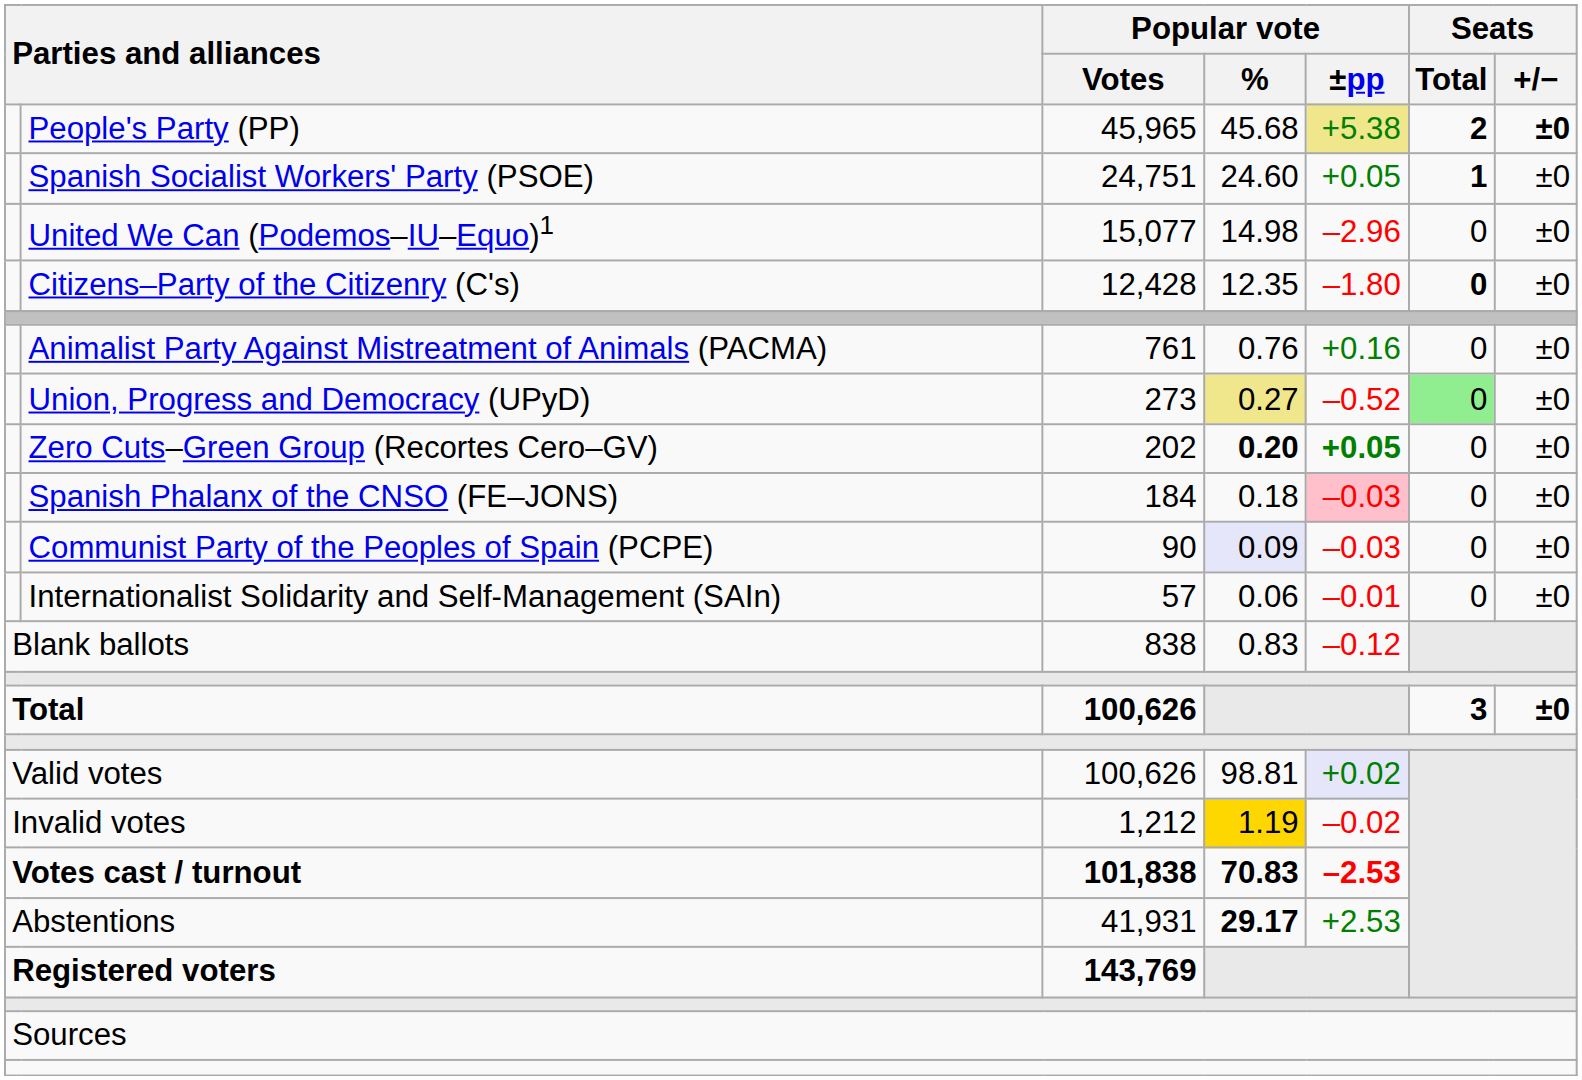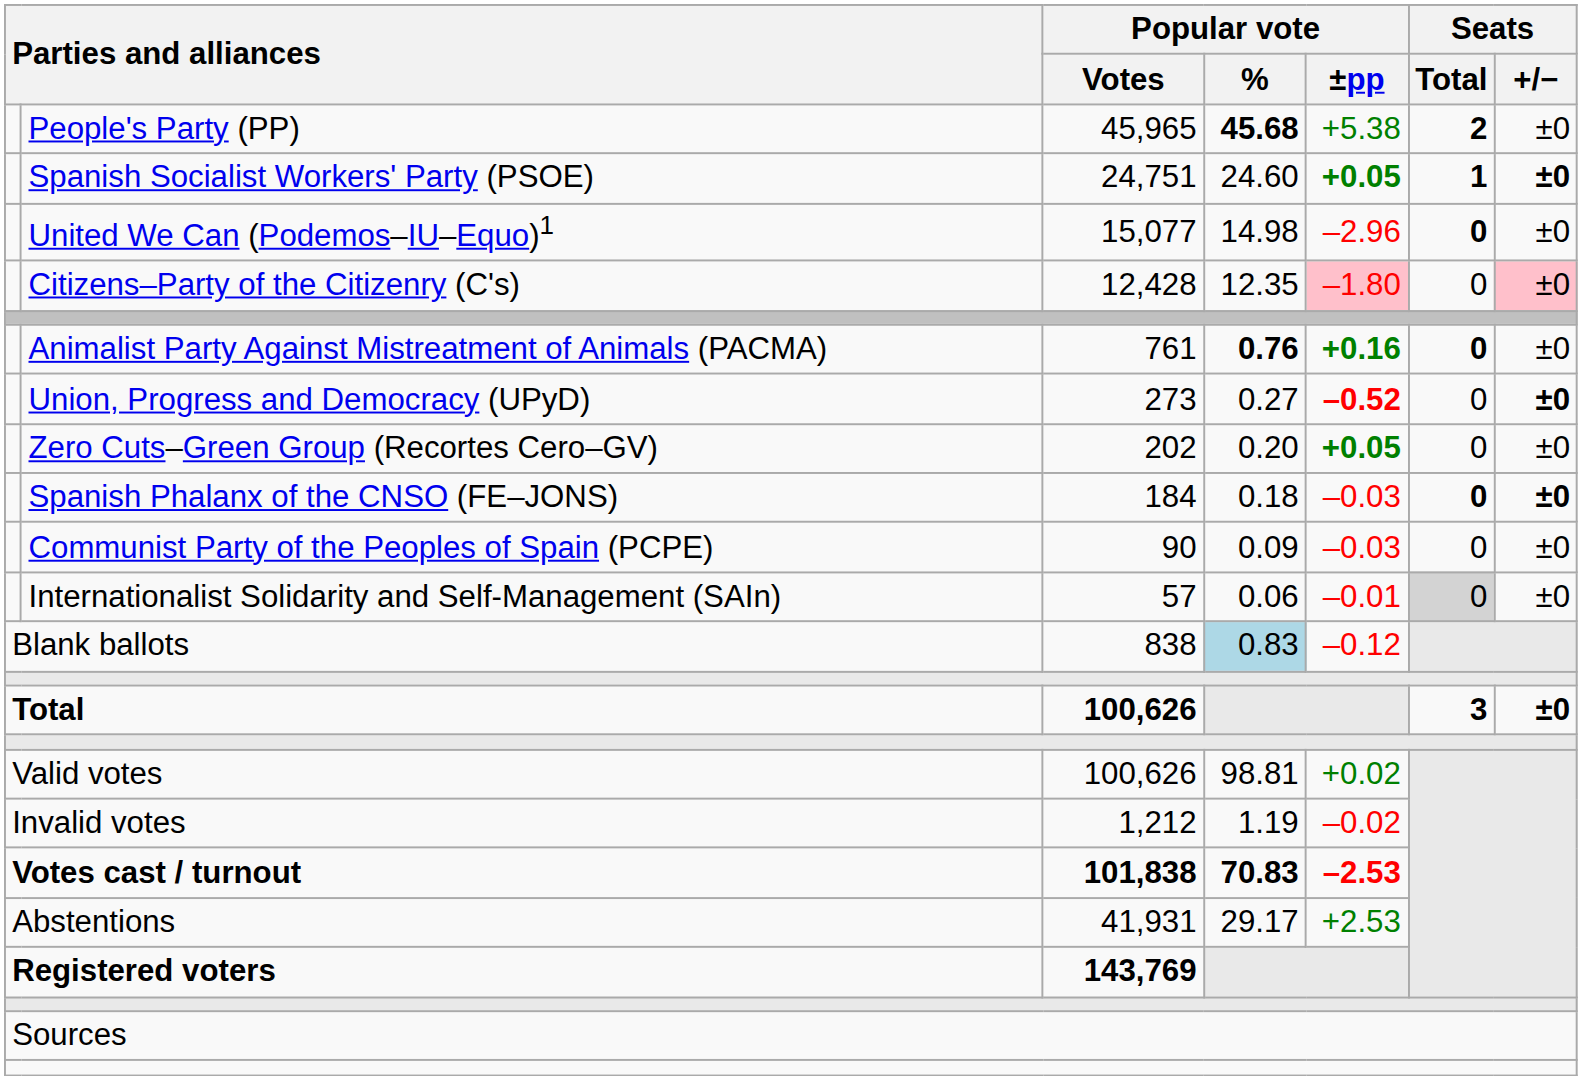(1260, 128) normal -> (1260, 128) bold
(1361, 128) khaki background -> (1361, 128) no background
(1553, 128) bold -> (1553, 128) normal
(1361, 177) normal -> (1361, 177) bold
(1553, 177) normal -> (1553, 177) bold
(1479, 231) normal -> (1479, 231) bold
(1362, 285) no background -> (1362, 285) pink background
(1479, 285) bold -> (1479, 285) normal
(1553, 285) no background -> (1553, 285) pink background
(1268, 348) normal -> (1268, 348) bold
(1361, 348) normal -> (1361, 348) bold
(1479, 348) normal -> (1479, 348) bold
(1268, 398) khaki background -> (1268, 398) no background
(1362, 398) normal -> (1362, 398) bold
(1479, 398) lightgreen background -> (1479, 398) no background
(1553, 398) normal -> (1553, 398) bold
(1268, 447) bold -> (1268, 447) normal
(1362, 497) pink background -> (1362, 497) no background
(1479, 497) normal -> (1479, 497) bold
(1553, 497) normal -> (1553, 497) bold
(1268, 546) lavender background -> (1268, 546) no background
(1479, 596) no background -> (1479, 596) lightgrey background
(1268, 645) no background -> (1268, 645) lightblue background
(1361, 773) lavender background -> (1361, 773) no background
(1268, 823) gold background -> (1268, 823) no background
(1260, 922) bold -> (1260, 922) normal
